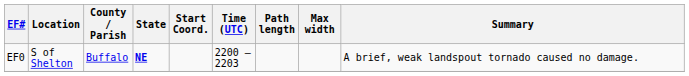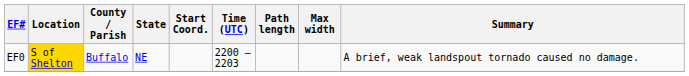(52, 58) no background -> (52, 58) gold background
(141, 58) bold -> (141, 58) normal
